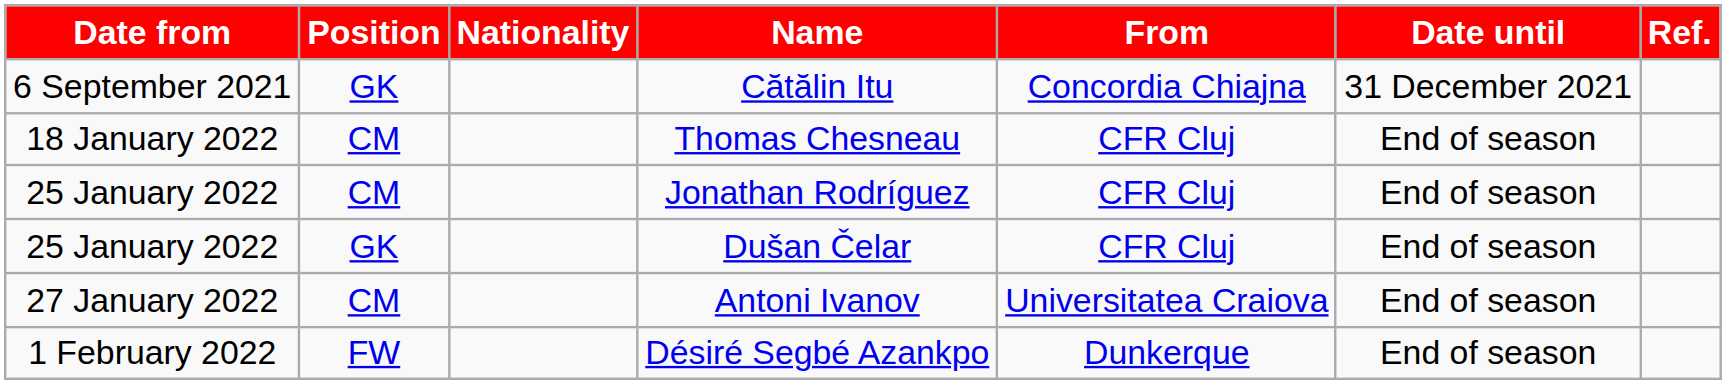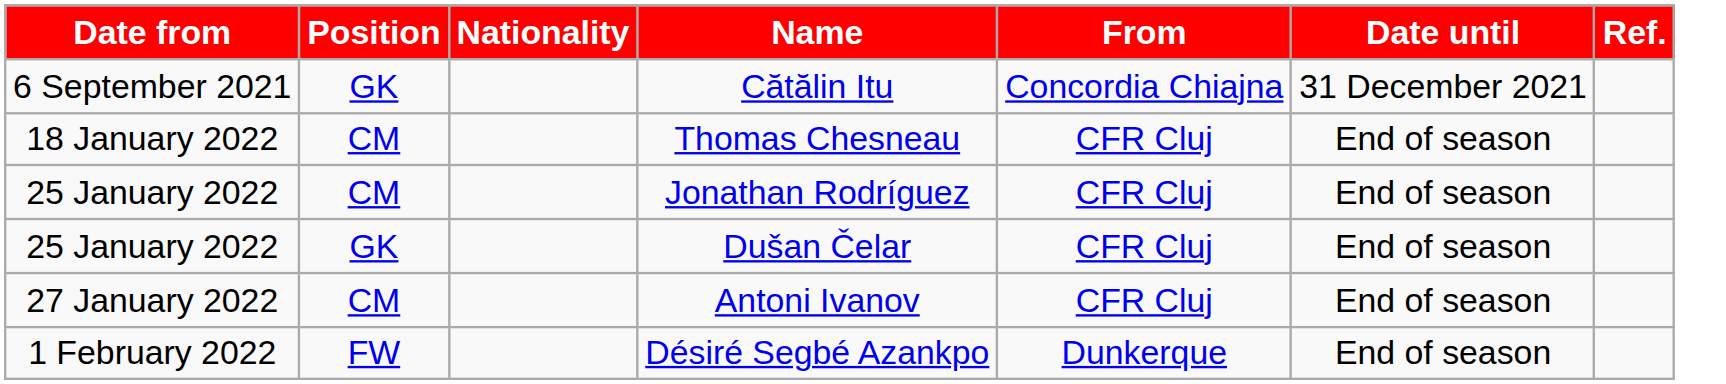(1167, 300) Universitatea Craiova -> (1144, 300) CFR Cluj
